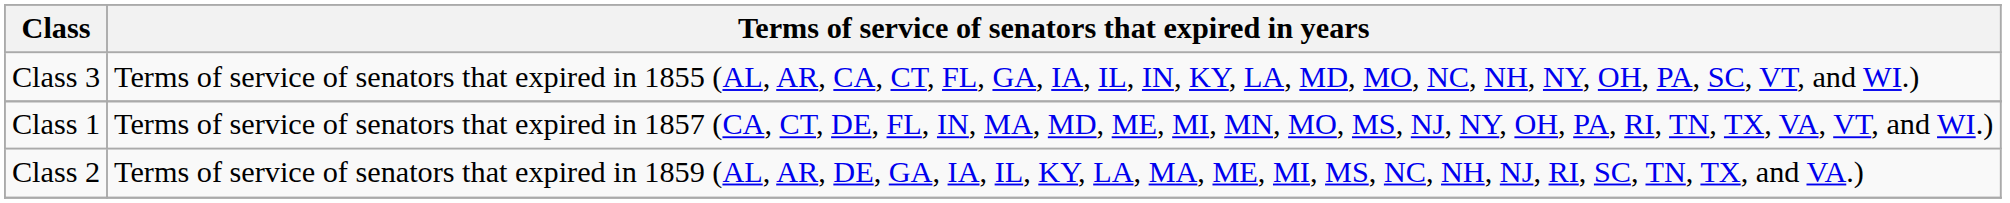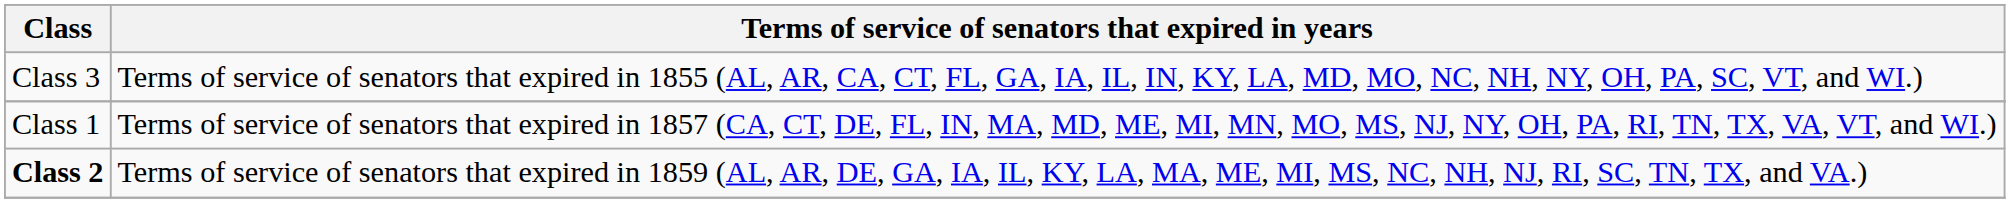(56, 172) normal -> (58, 172) bold
